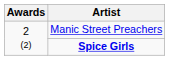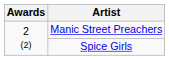(106, 47) bold -> (106, 47) normal
